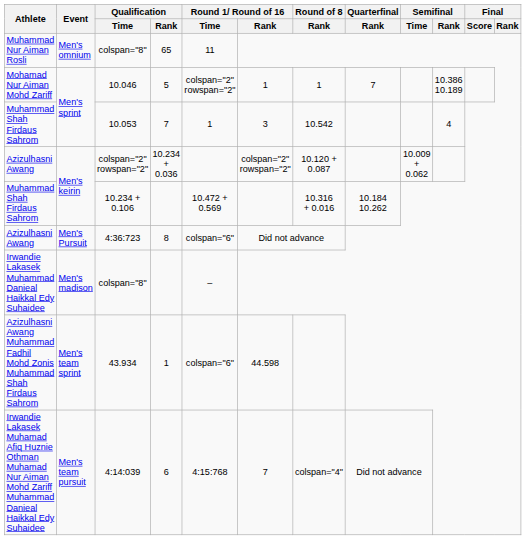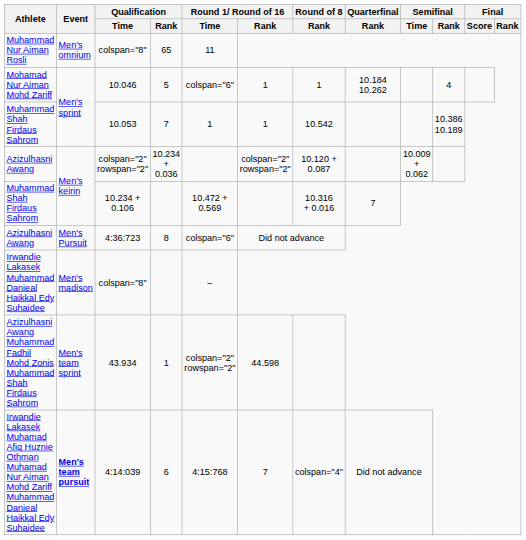(210, 85) colspan="2" rowspan="2" -> (210, 85) colspan="6"
(373, 85) 7 -> (373, 85) 10.184 10.262
(449, 85) 10.386 10.189 -> (449, 85) 4
(265, 125) 3 -> (265, 125) 1
(449, 125) 4 -> (449, 125) 10.386 10.189
(373, 204) 10.184 10.262 -> (373, 204) 7
(210, 363) colspan="6" -> (210, 363) colspan="2" rowspan="2"
(72, 473) normal -> (74, 473) bold
